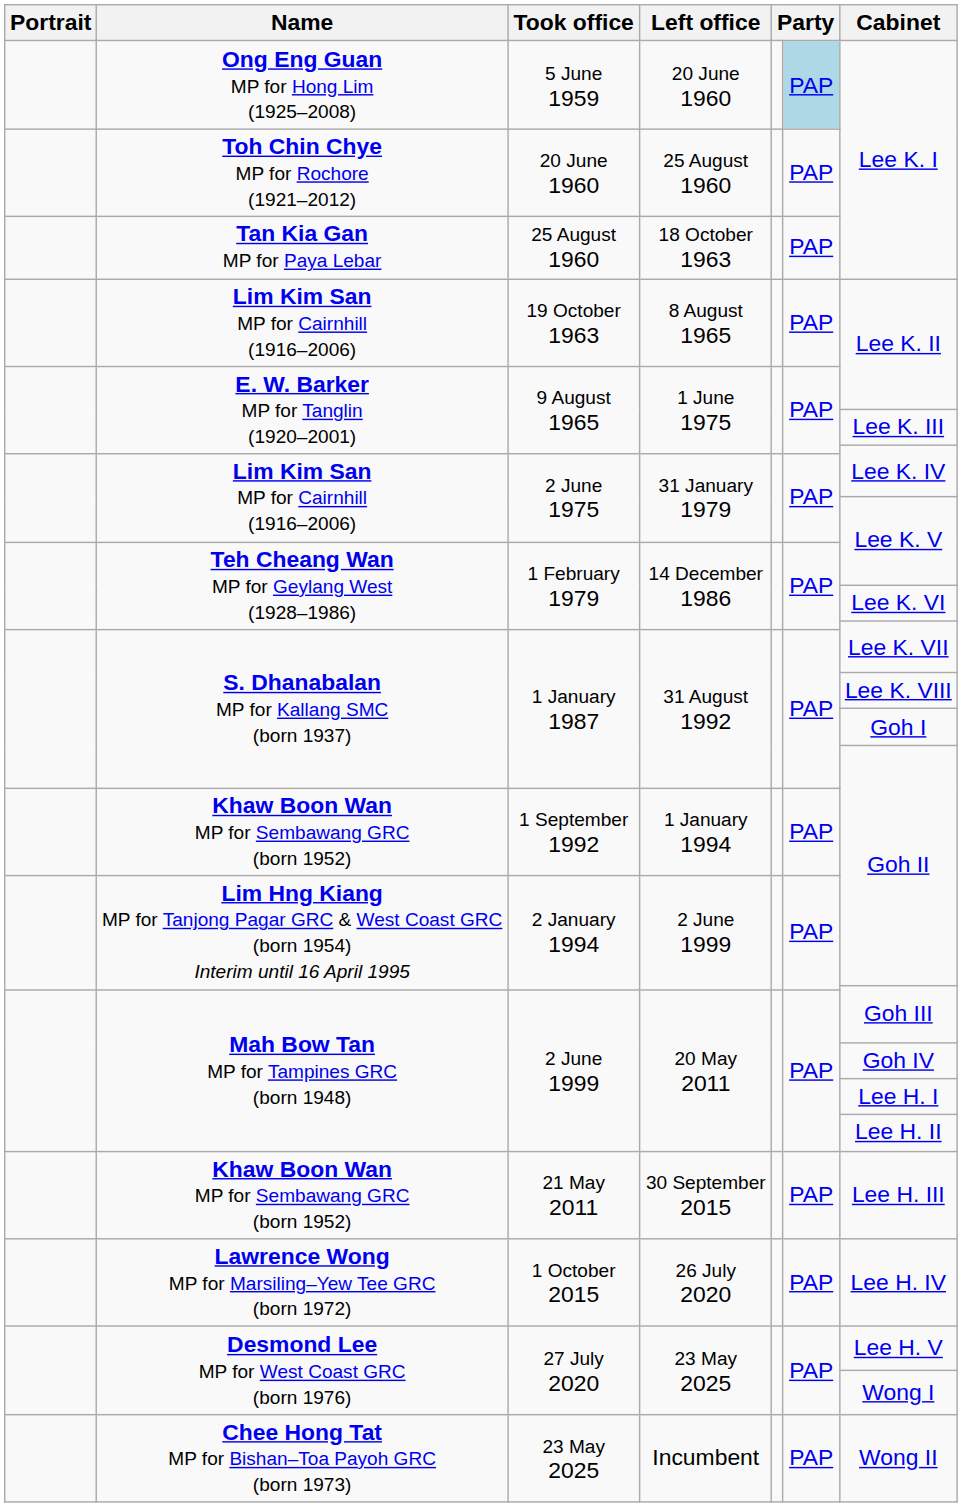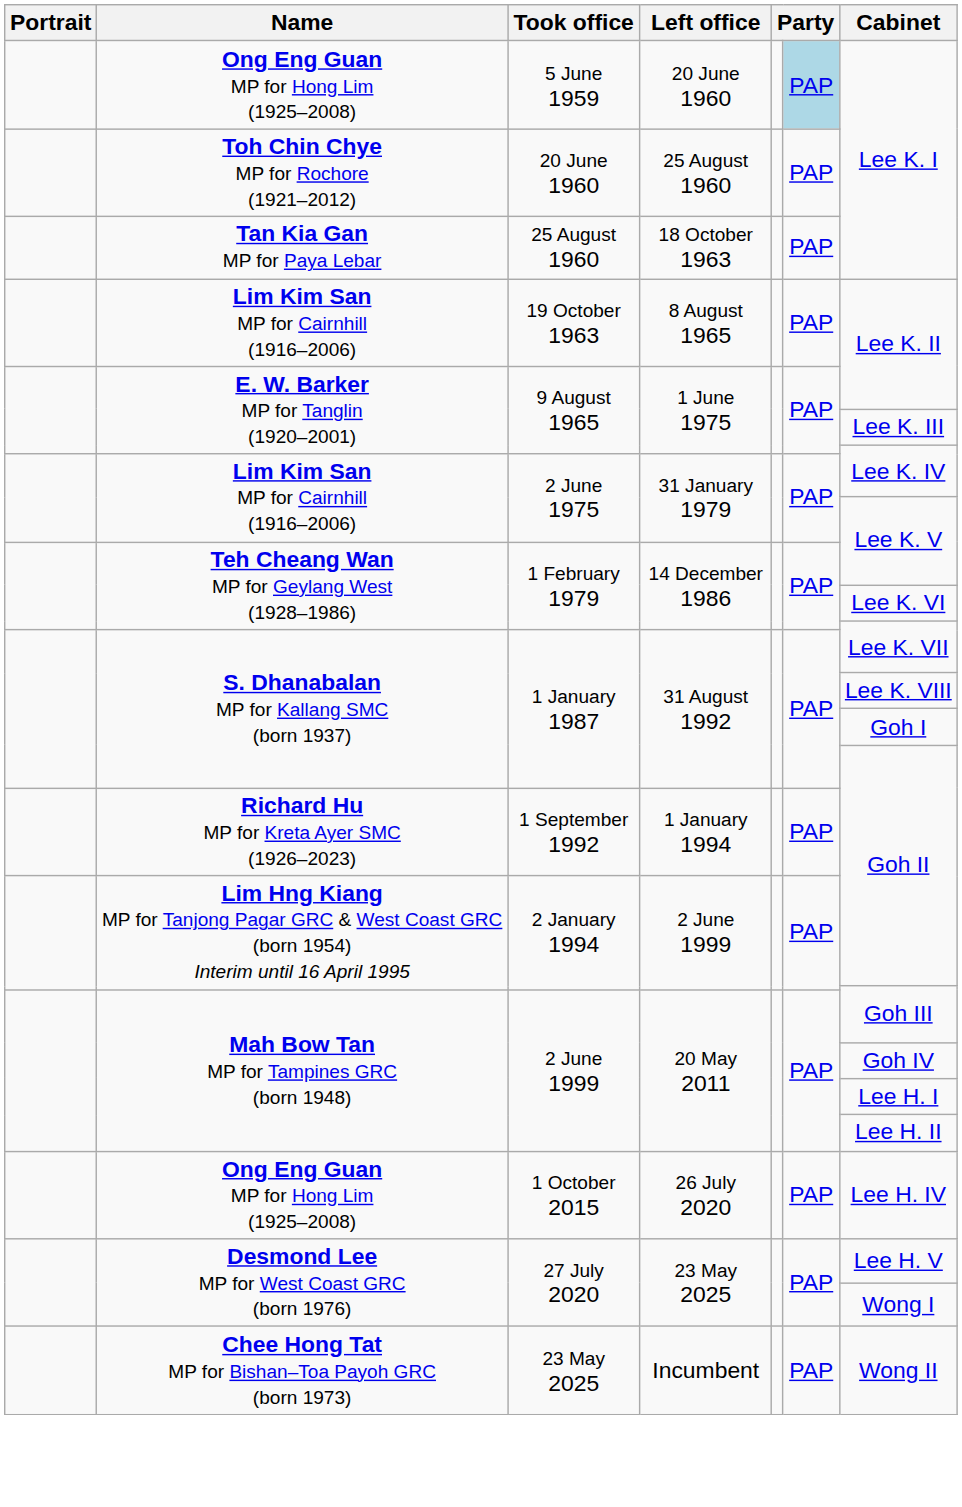(302, 831) Khaw Boon Wan MP for Sembawang GRC (born 1952) -> (302, 831) Richard Hu MP for Kreta Ayer SMC (1926–2023)
- row: (574, 1196)
(302, 1282) Lawrence Wong MP for Marsiling–Yew Tee GRC (born 1972) -> (302, 1194) Ong Eng Guan MP for Hong Lim (1925–2008)
